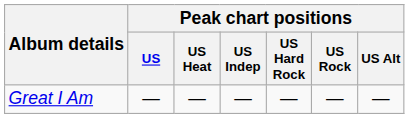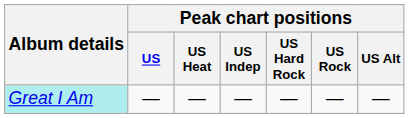(51, 98) no background -> (51, 98) paleturquoise background
